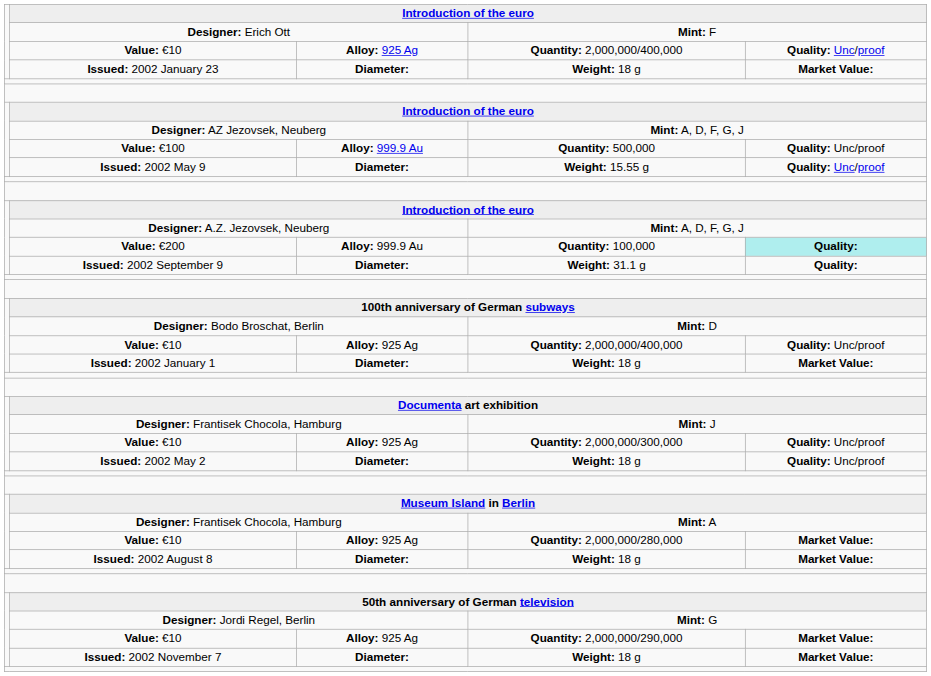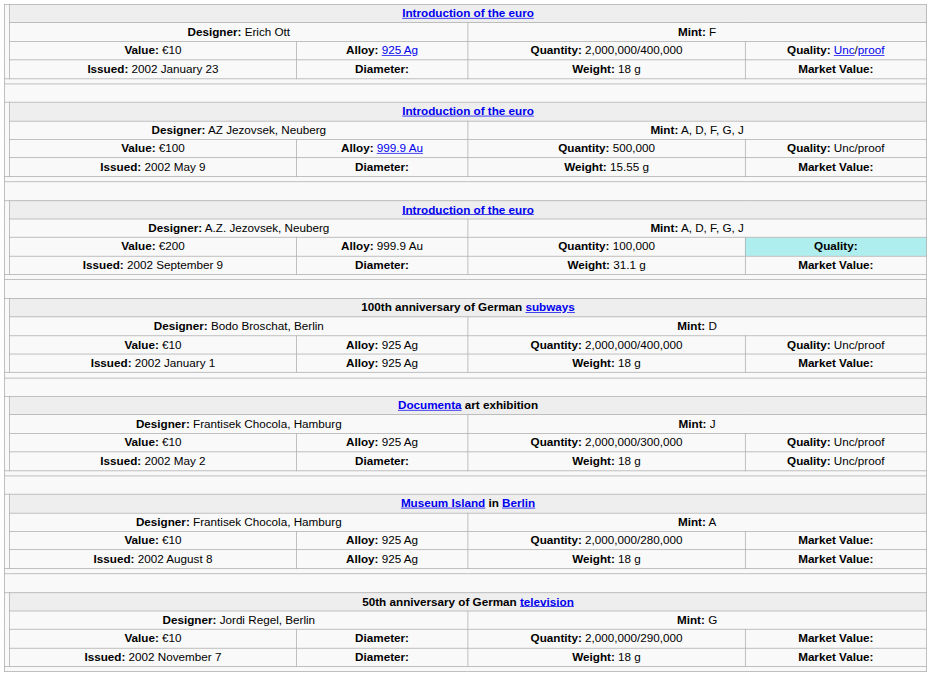(836, 167) Quality: Unc/proof -> (836, 167) Market Value:
(836, 265) Quality: -> (836, 265) Market Value:
(382, 363) Diameter: -> (382, 363) Alloy: 925 Ag
(382, 559) Diameter: -> (382, 559) Alloy: 925 Ag
(382, 638) Alloy: 925 Ag -> (382, 638) Diameter:
